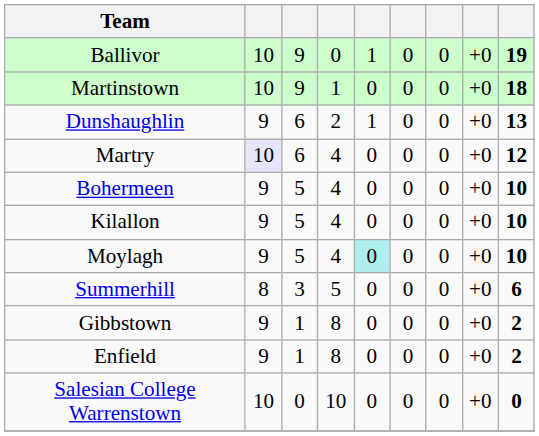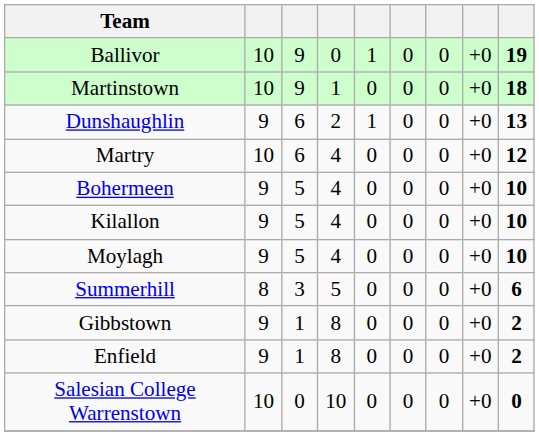(263, 155) lavender background -> (263, 155) no background
(372, 255) paleturquoise background -> (372, 255) no background
